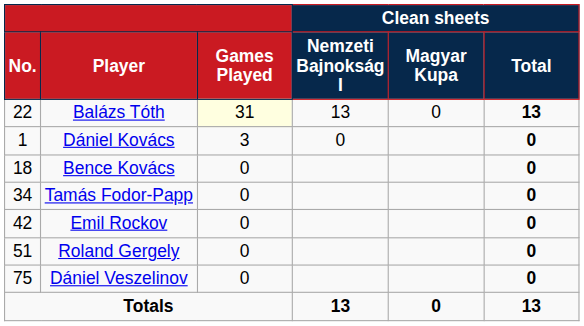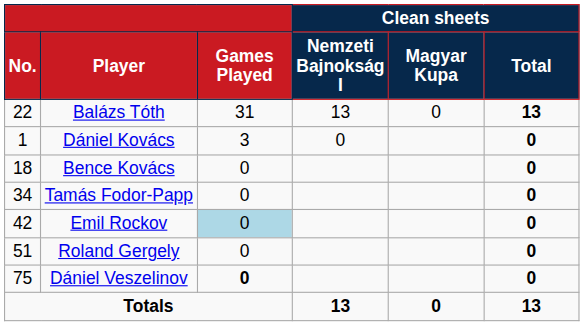(245, 112) lightyellow background -> (245, 112) no background
(245, 223) no background -> (245, 223) lightblue background
(245, 278) normal -> (245, 278) bold
